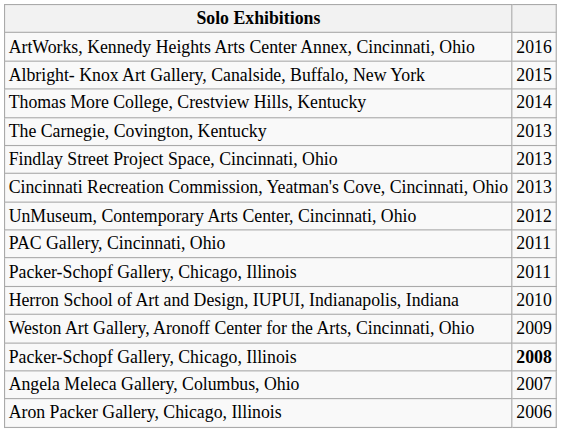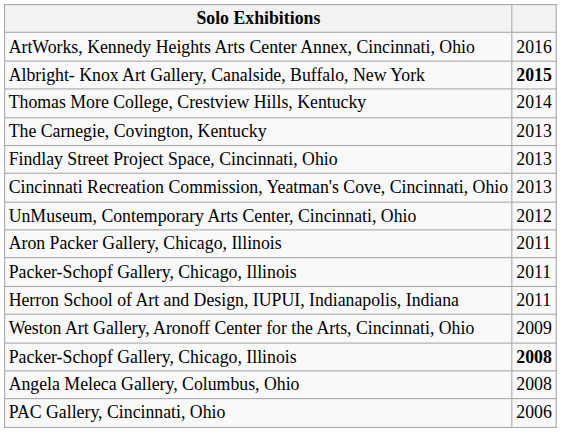(534, 74) normal -> (534, 74) bold
(117, 243) PAC Gallery, Cincinnati, Ohio -> (145, 243) Aron Packer Gallery, Chicago, Illinois
(534, 300) 2010 -> (534, 300) 2011
(534, 384) 2007 -> (534, 384) 2008
(145, 412) Aron Packer Gallery, Chicago, Illinois -> (117, 412) PAC Gallery, Cincinnati, Ohio
